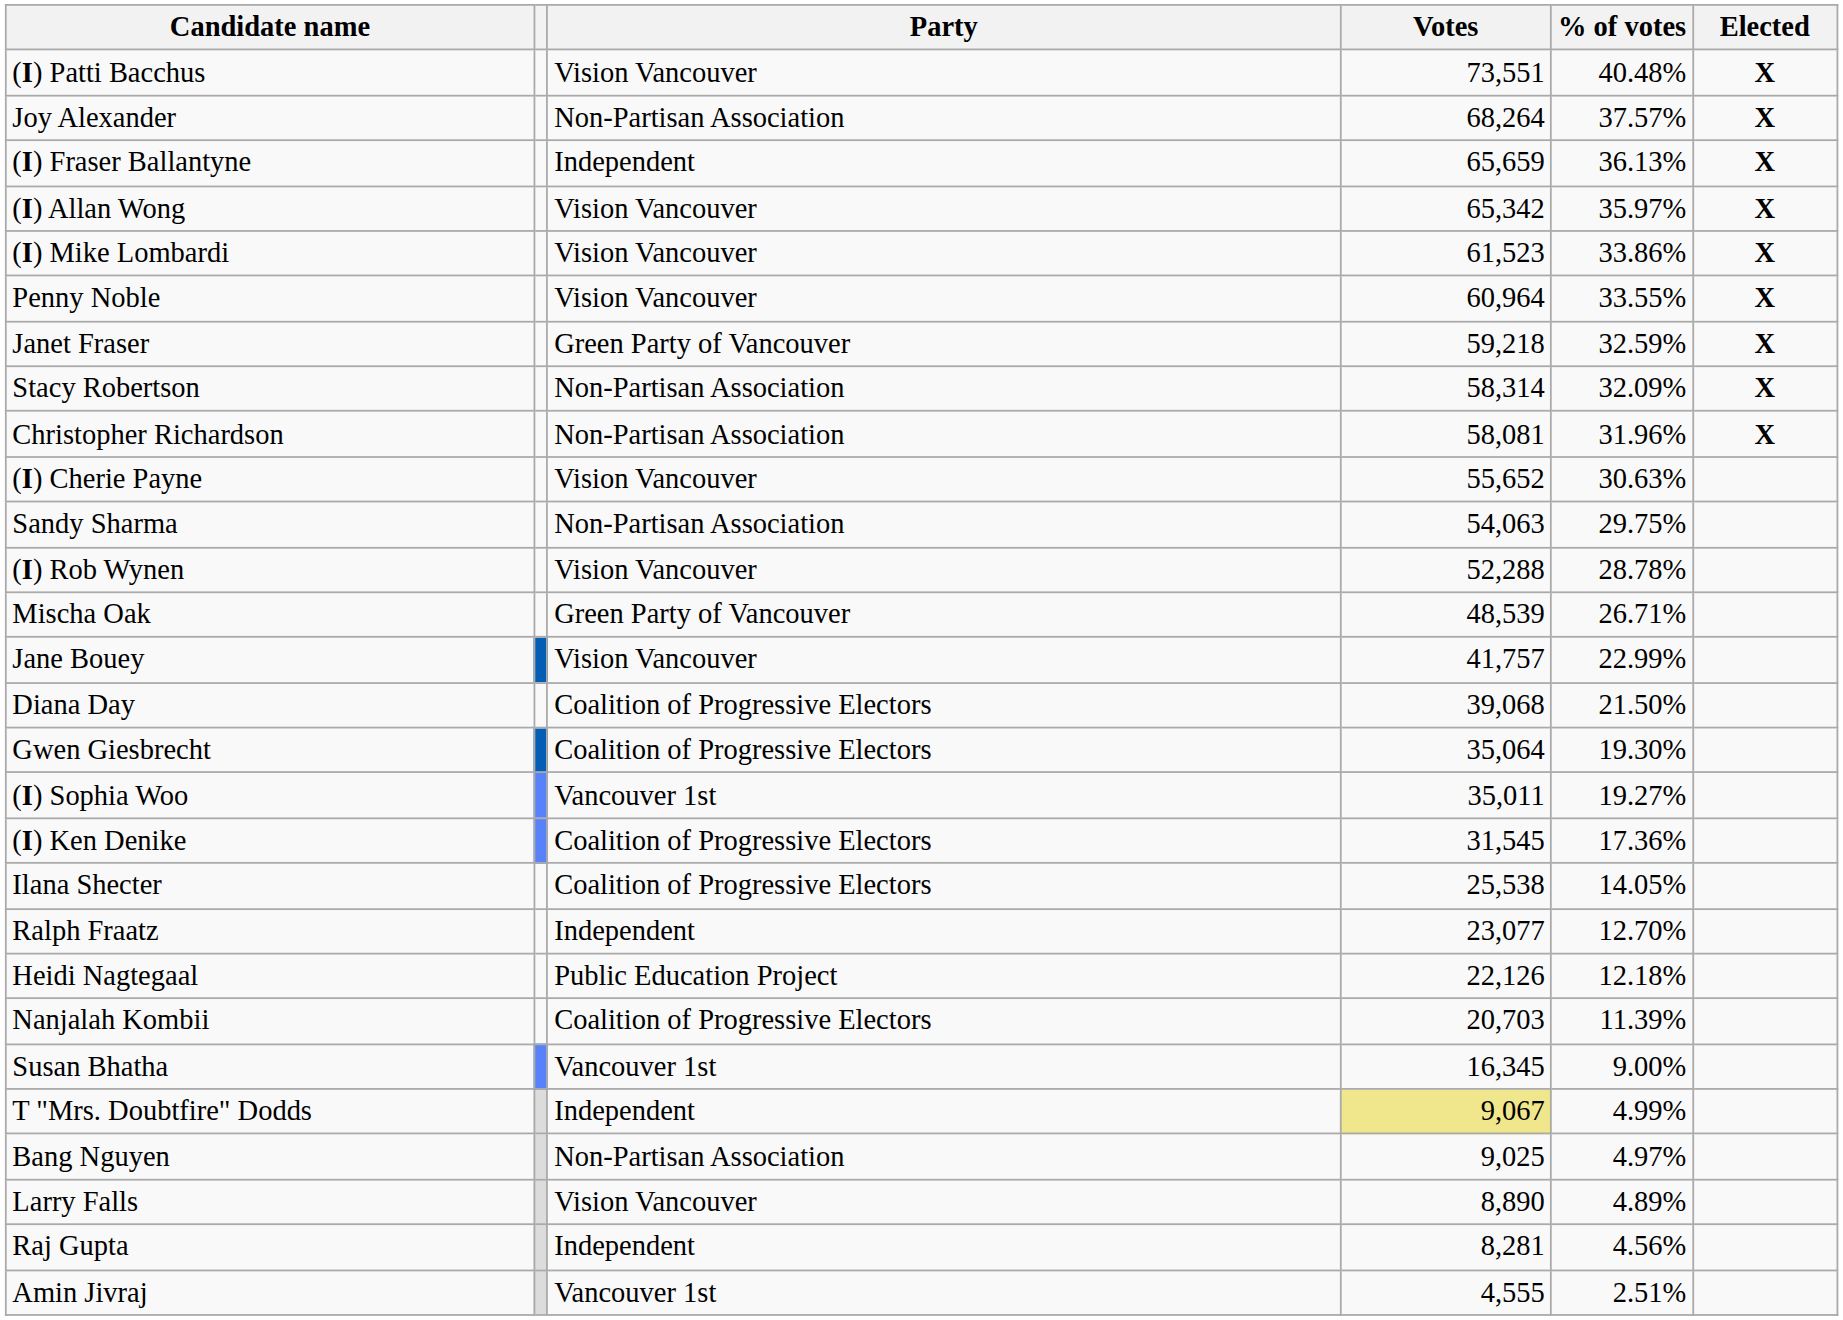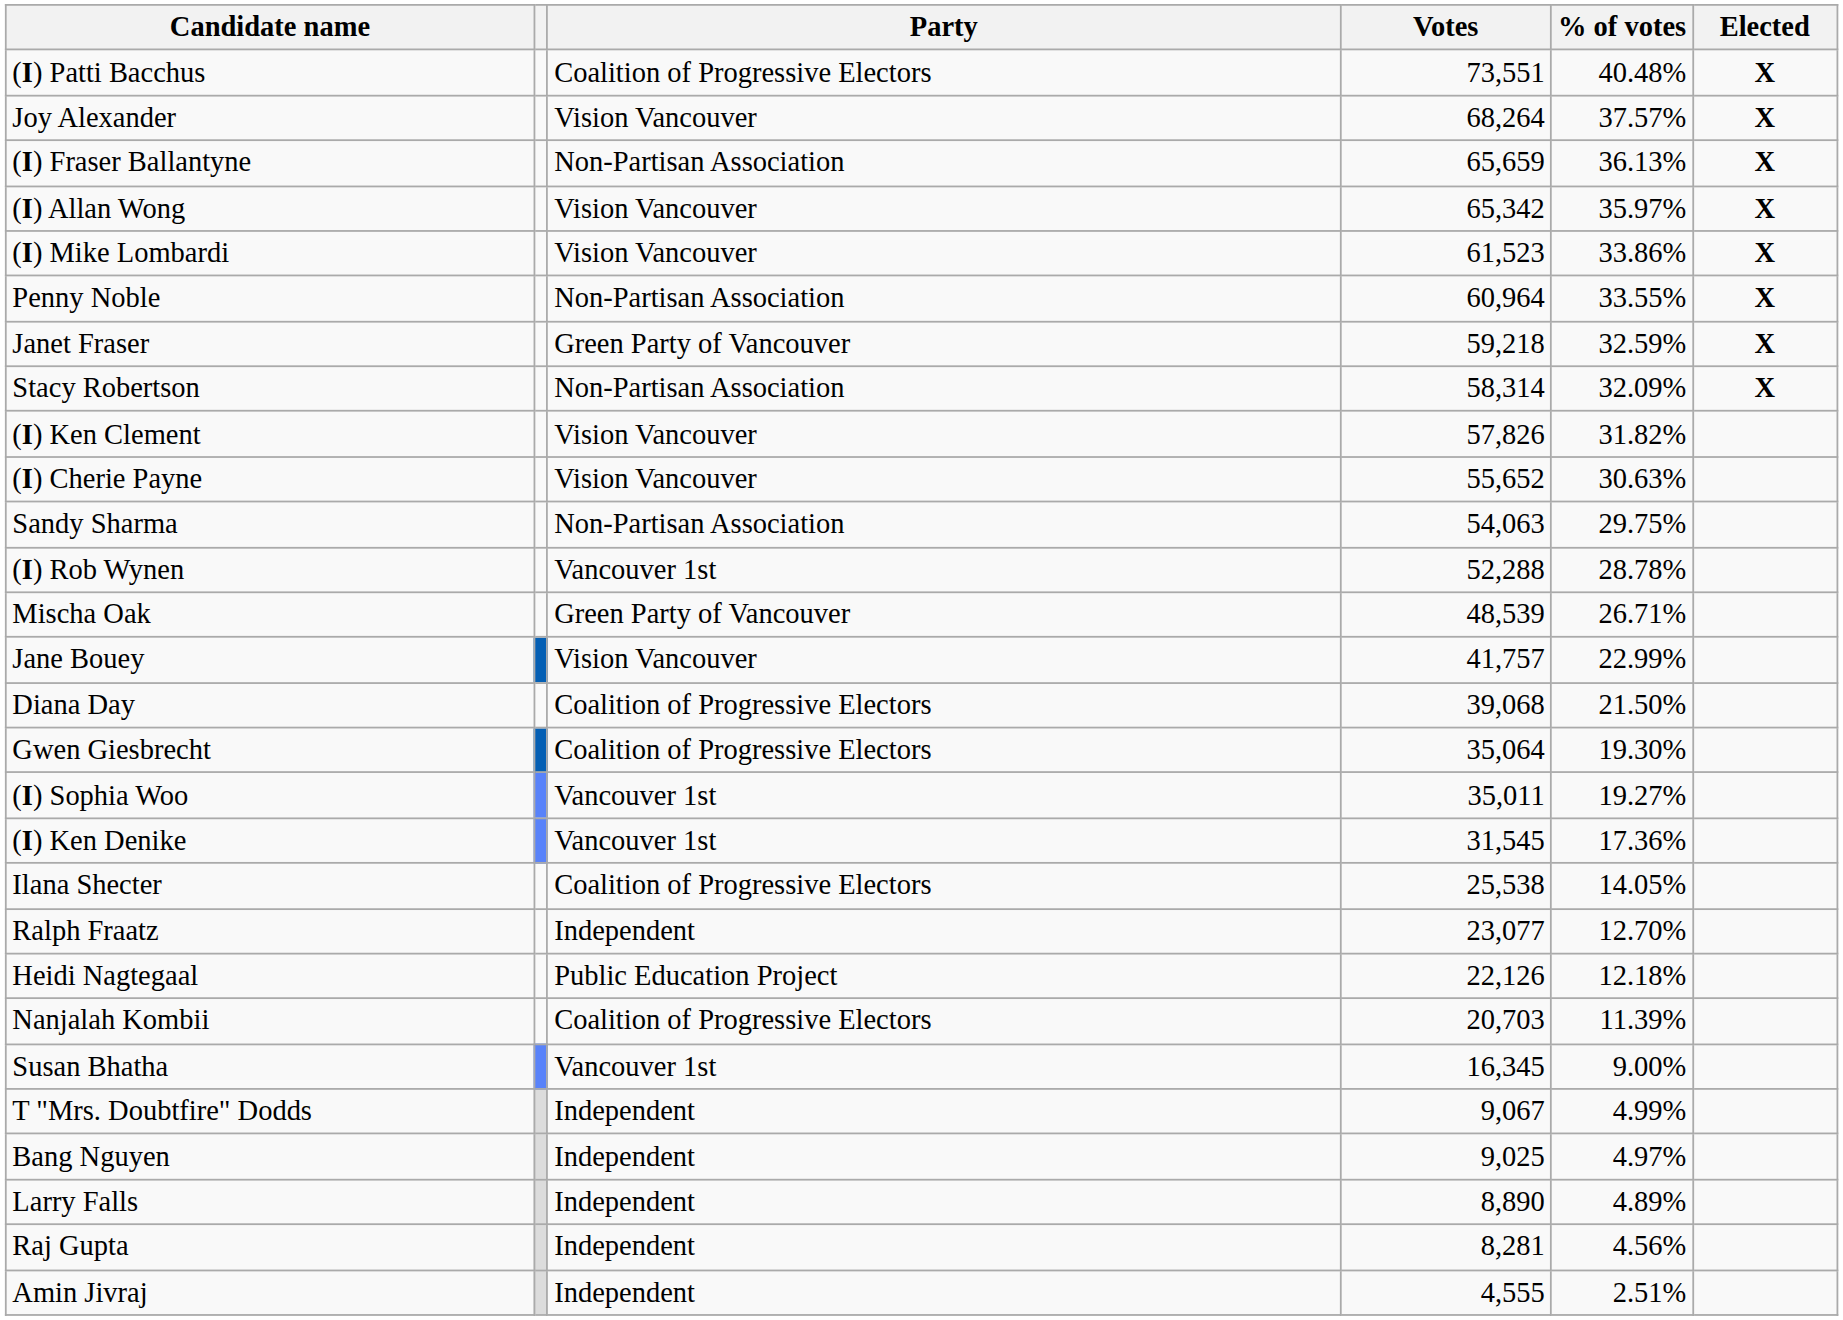(655, 72) Vision Vancouver -> (743, 72) Coalition of Progressive Electors
(699, 117) Non-Partisan Association -> (655, 117) Vision Vancouver
(625, 162) Independent -> (699, 162) Non-Partisan Association
(655, 298) Vision Vancouver -> (699, 298) Non-Partisan Association
- row: (148, 433)
+ row: (106, 433)
(655, 569) Vision Vancouver -> (635, 569) Vancouver 1st
(743, 840) Coalition of Progressive Electors -> (635, 840) Vancouver 1st
(1513, 1111) khaki background -> (1513, 1111) no background
(699, 1156) Non-Partisan Association -> (625, 1156) Independent
(655, 1201) Vision Vancouver -> (625, 1201) Independent
(635, 1291) Vancouver 1st -> (625, 1291) Independent
